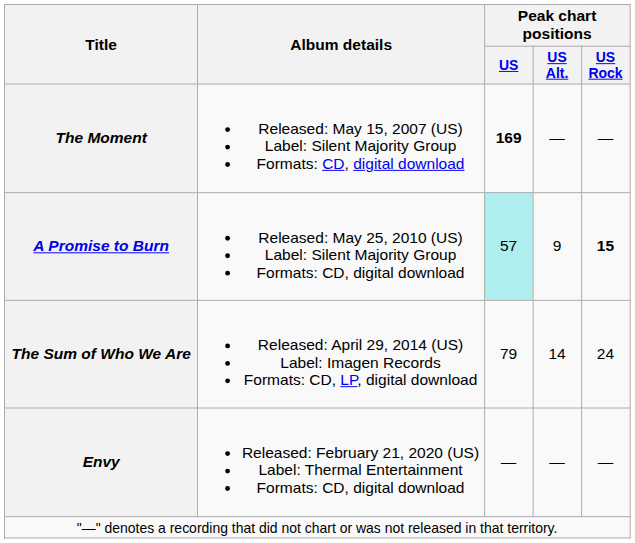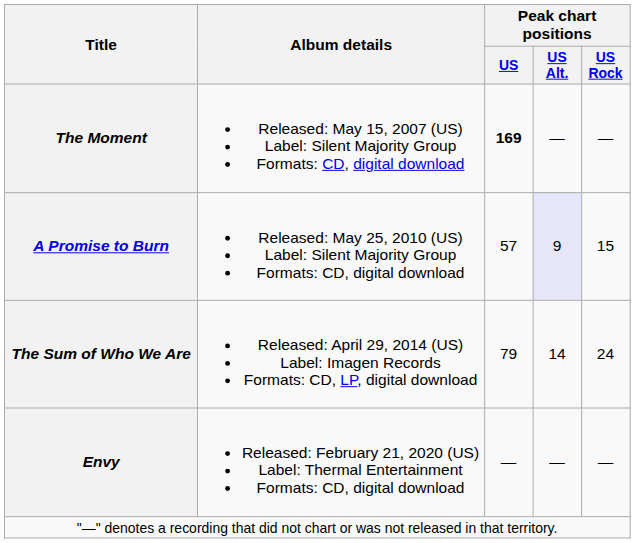(509, 246) paleturquoise background -> (509, 246) no background
(557, 246) no background -> (557, 246) lavender background
(605, 246) bold -> (605, 246) normal
